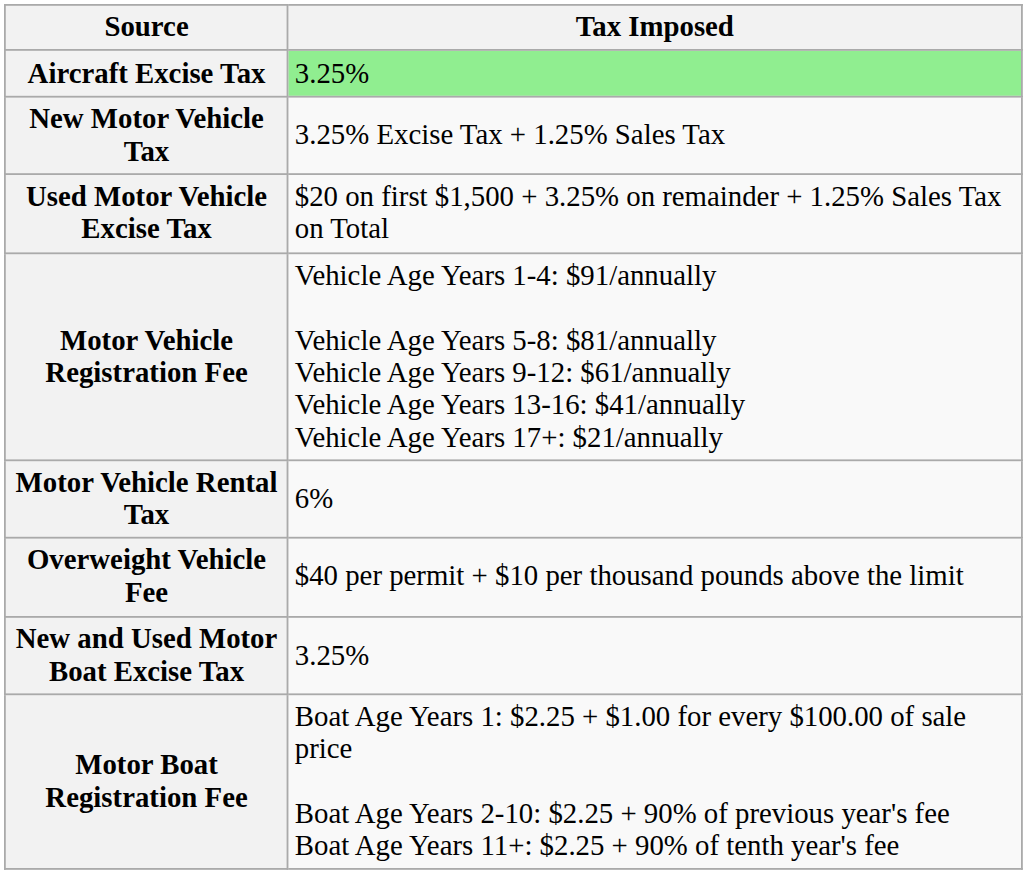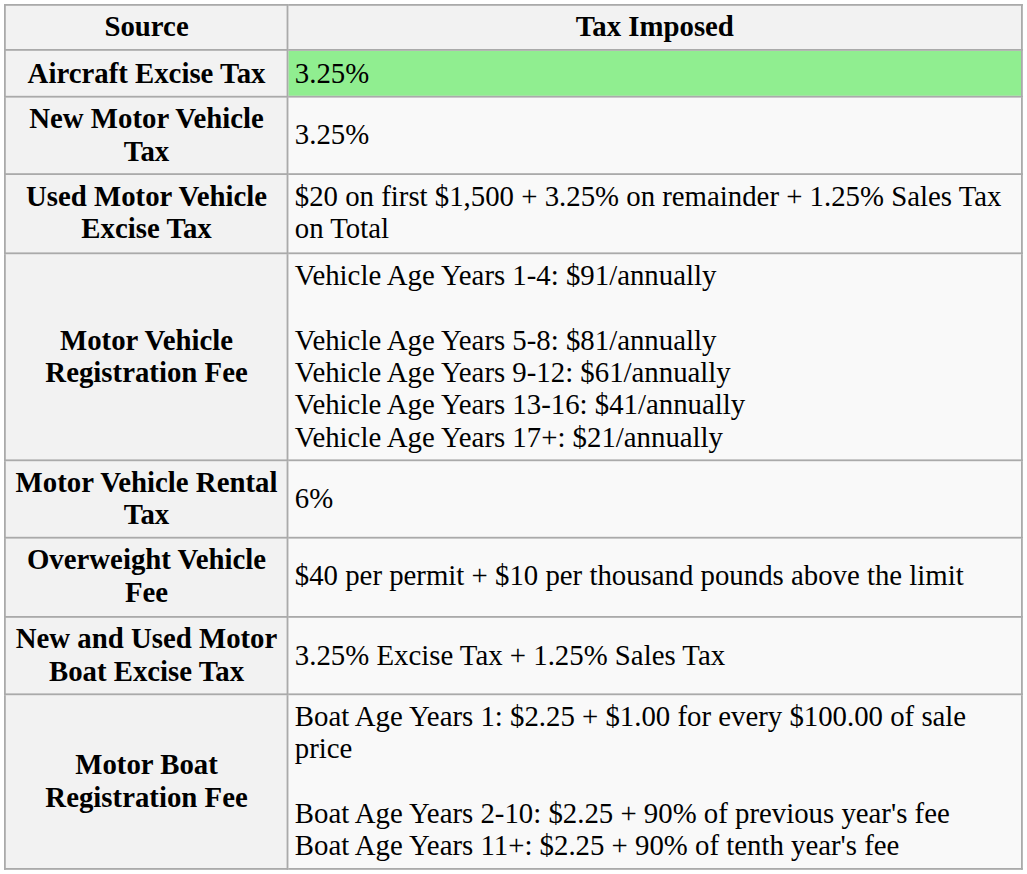(510, 134) 3.25% Excise Tax + 1.25% Sales Tax -> (332, 134) 3.25%
(332, 654) 3.25% -> (510, 654) 3.25% Excise Tax + 1.25% Sales Tax
